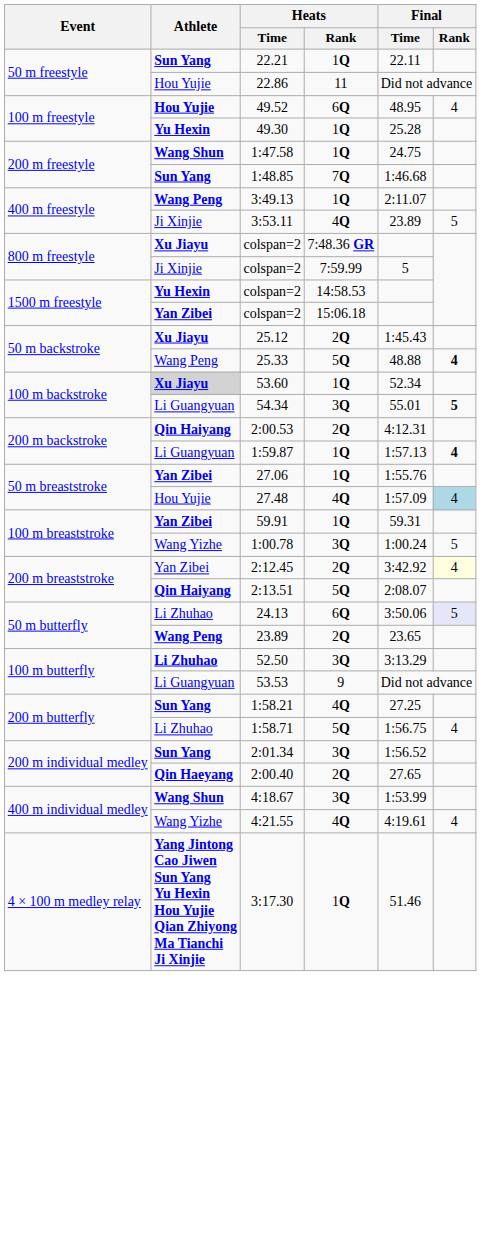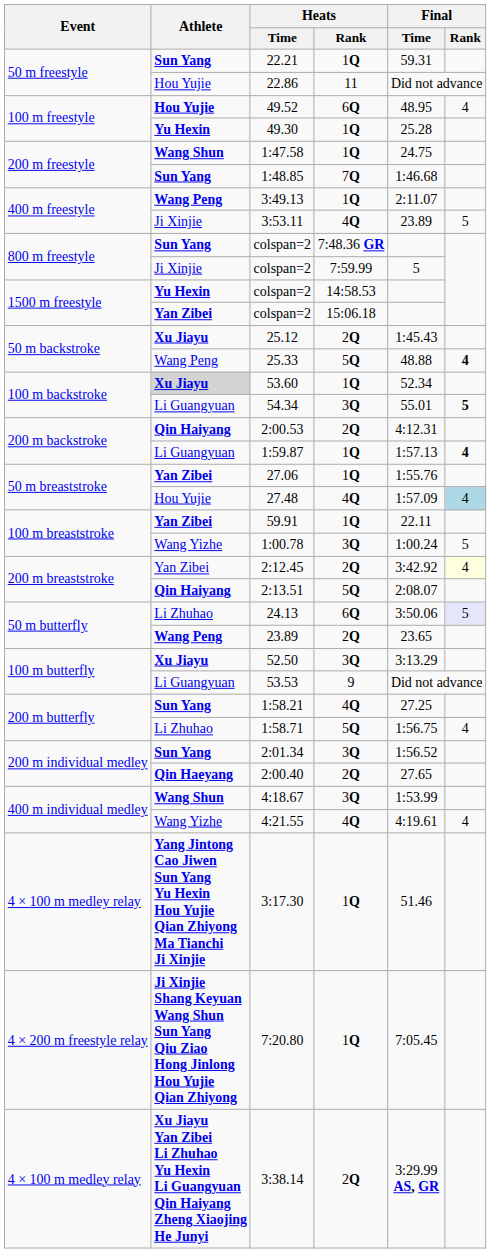(405, 61) 22.11 -> (416, 61) 59.31
(181, 245) Xu Jiayu -> (183, 245) Sun Yang
(405, 521) 59.31 -> (416, 521) 22.11
(186, 660) Li Zhuhao -> (181, 660) Xu Jiayu
+ row: (282, 1040)
+ row: (282, 1179)
